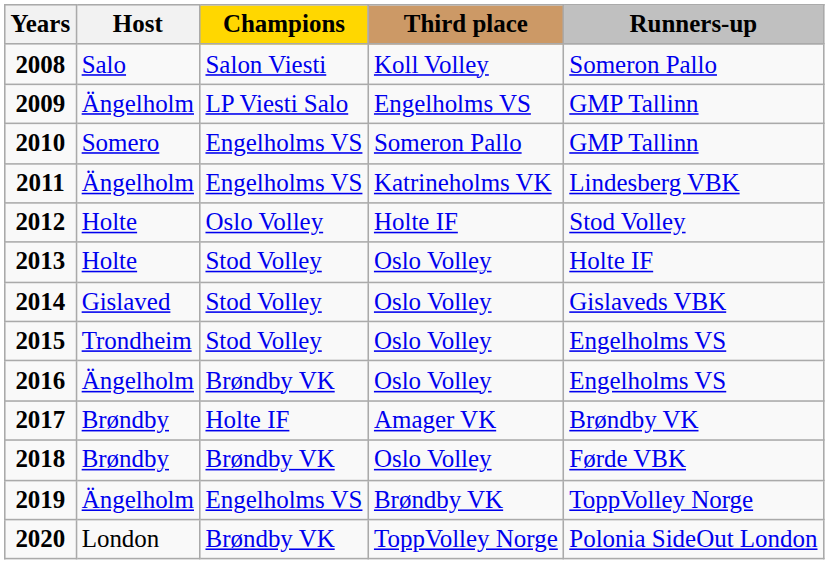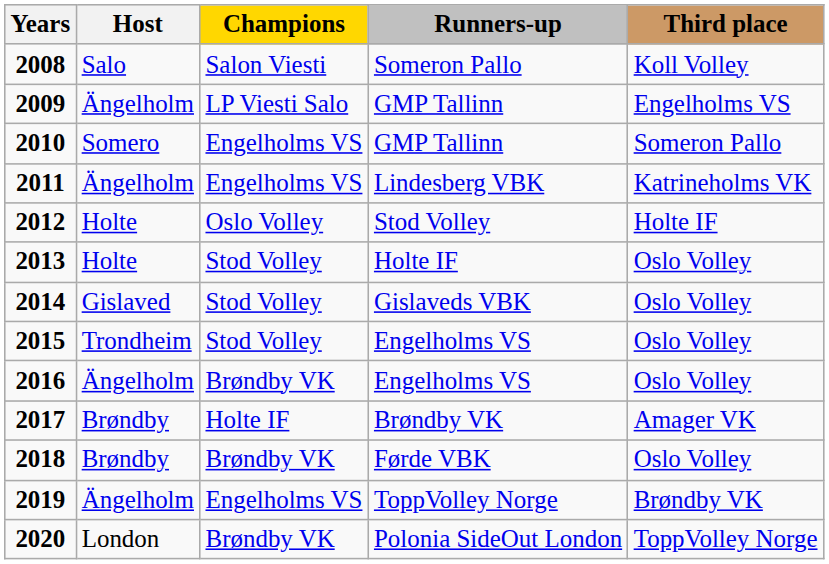columns swapped: (693, 24) <-> (466, 24)
